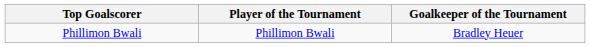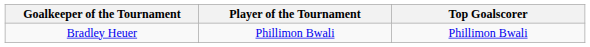columns swapped: (102, 14) <-> (488, 14)
